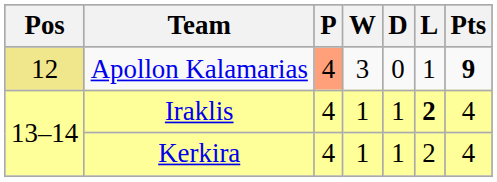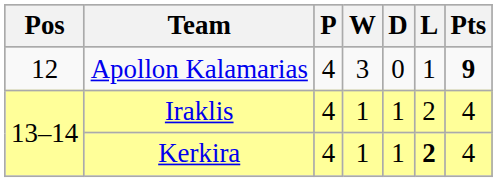(45, 68) khaki background -> (45, 68) no background
(328, 68) lightsalmon background -> (328, 68) no background
(429, 111) bold -> (429, 111) normal
(429, 153) normal -> (429, 153) bold
